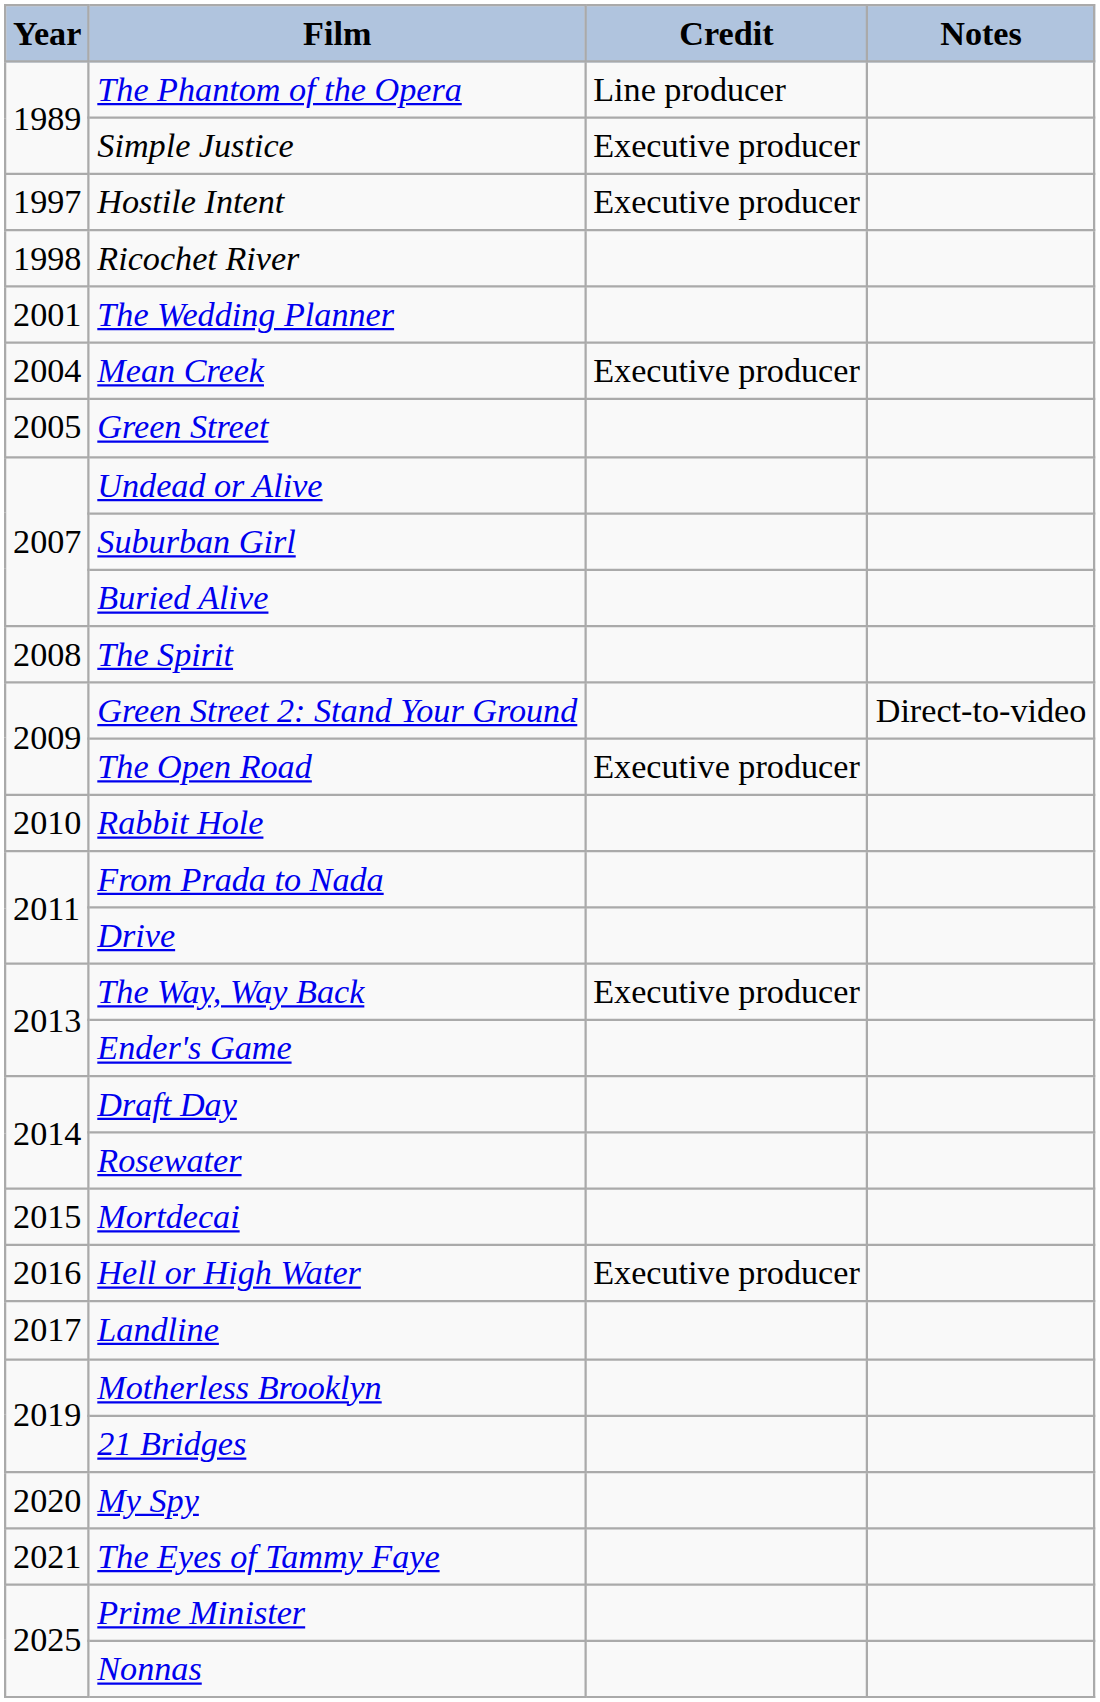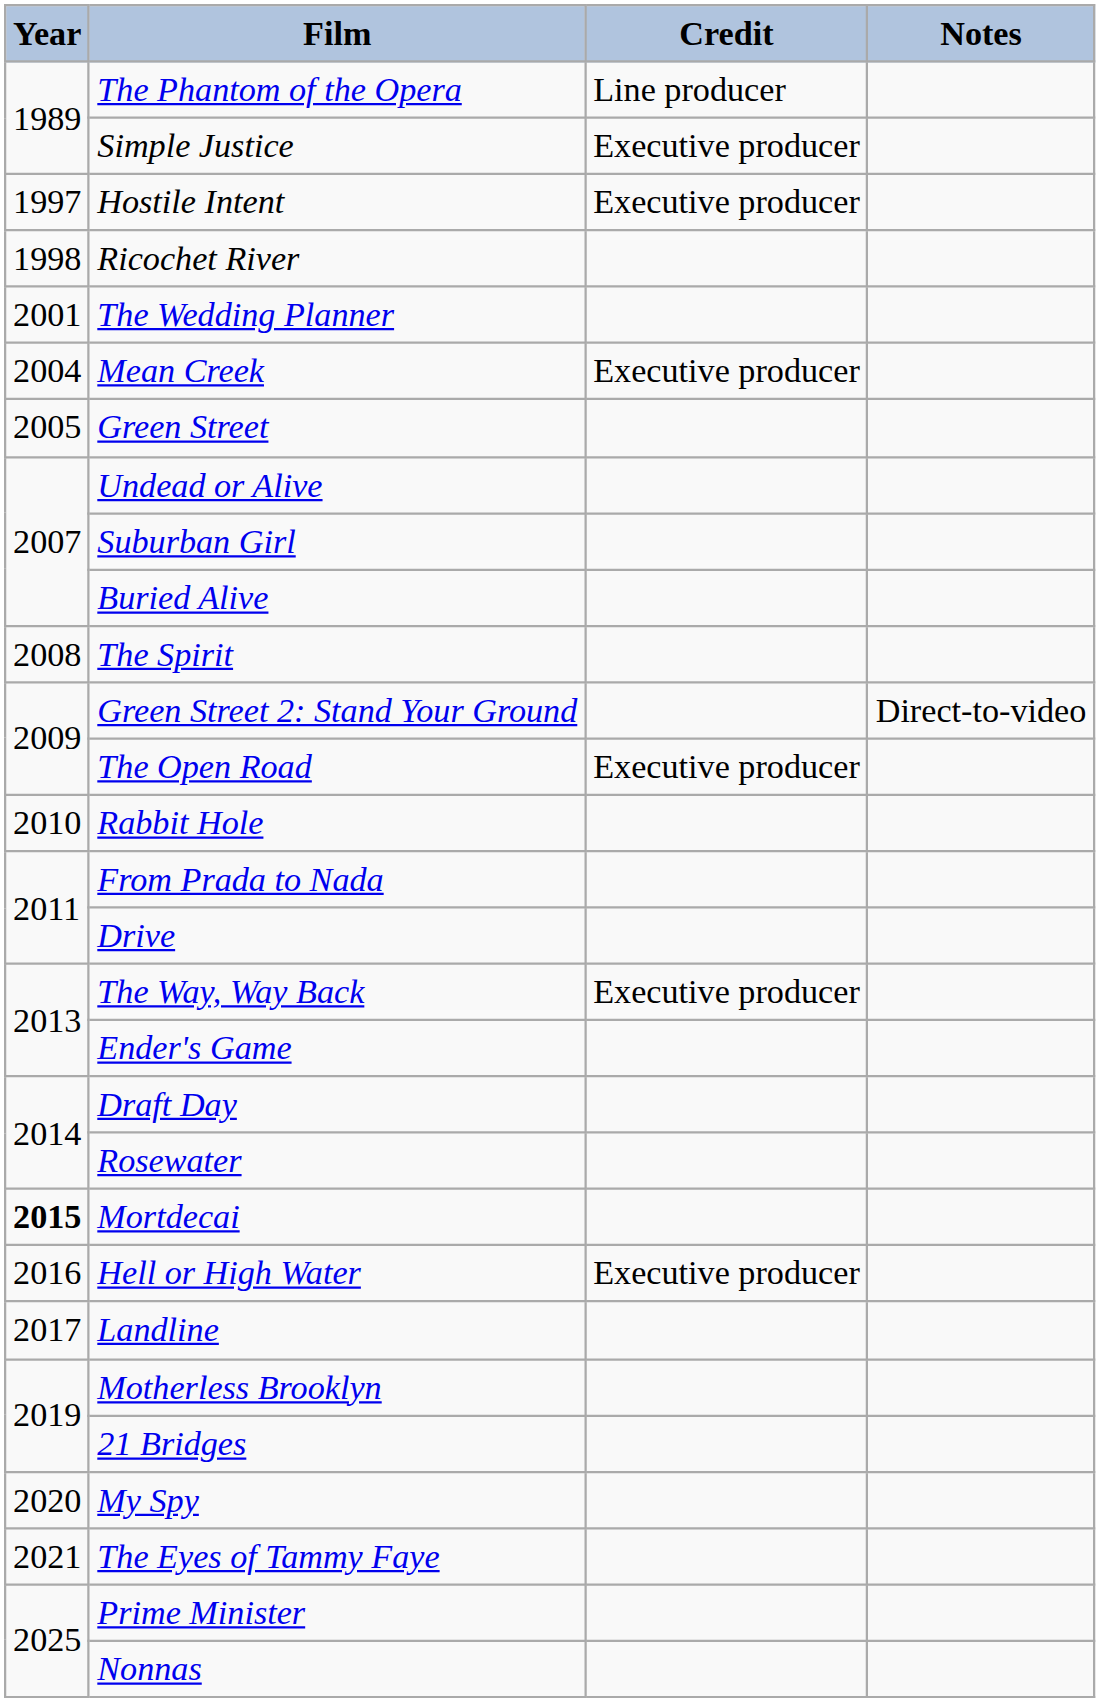(47, 1217) normal -> (47, 1217) bold
